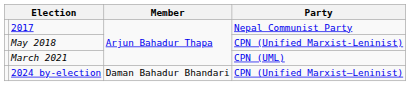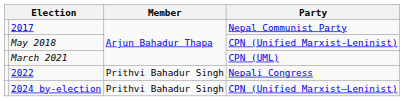+ row: (22, 73)
(168, 73) Daman Bahadur Bhandari -> (165, 88) Prithvi Bahadur Singh
